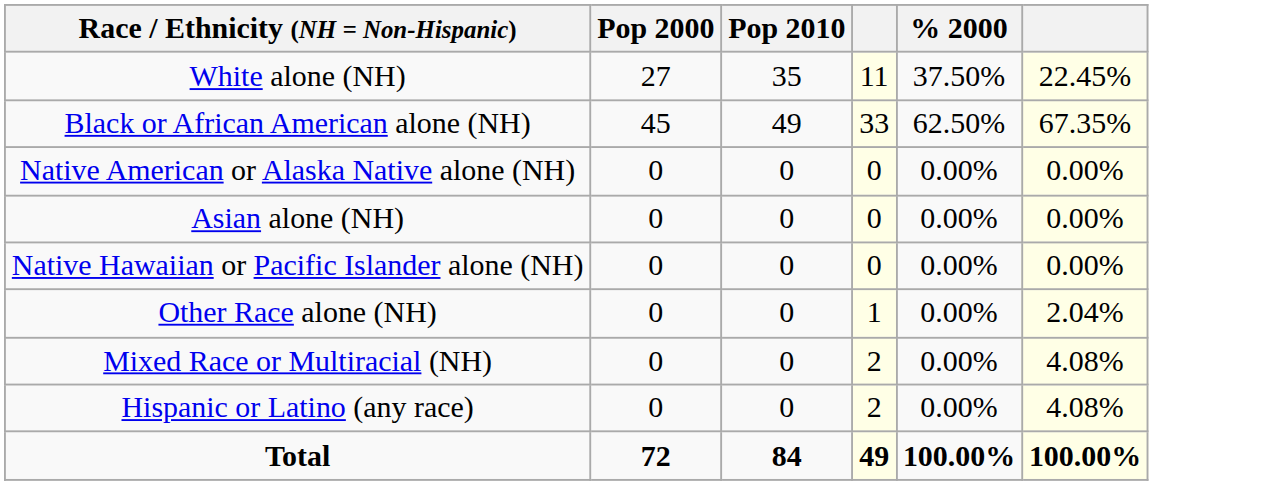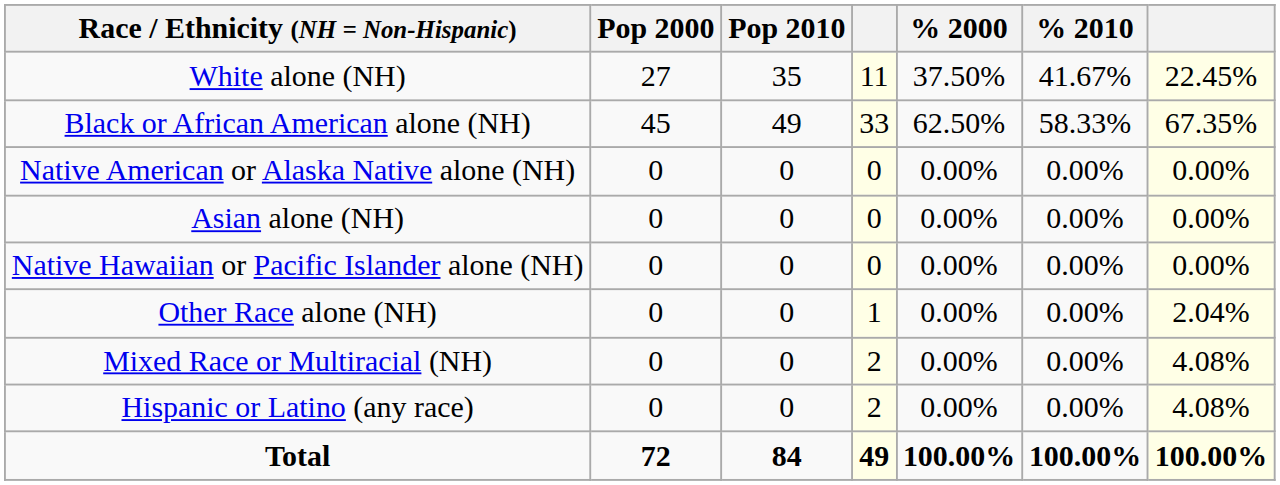+ column: (1085, 28)
